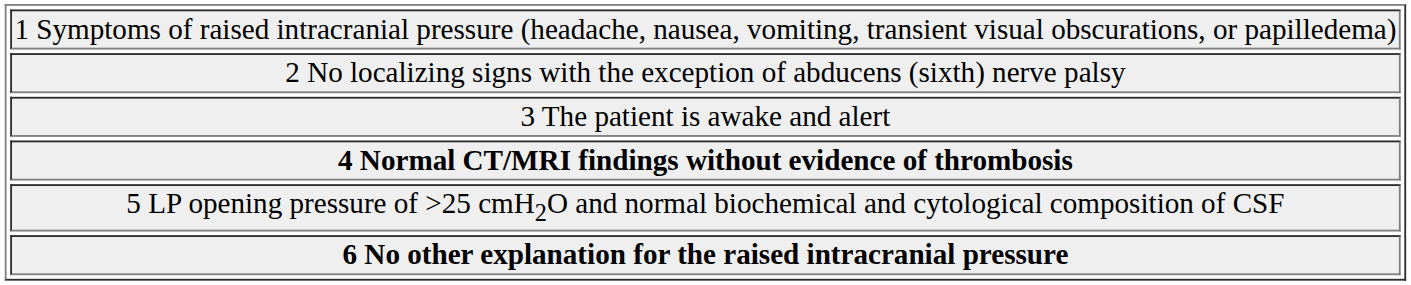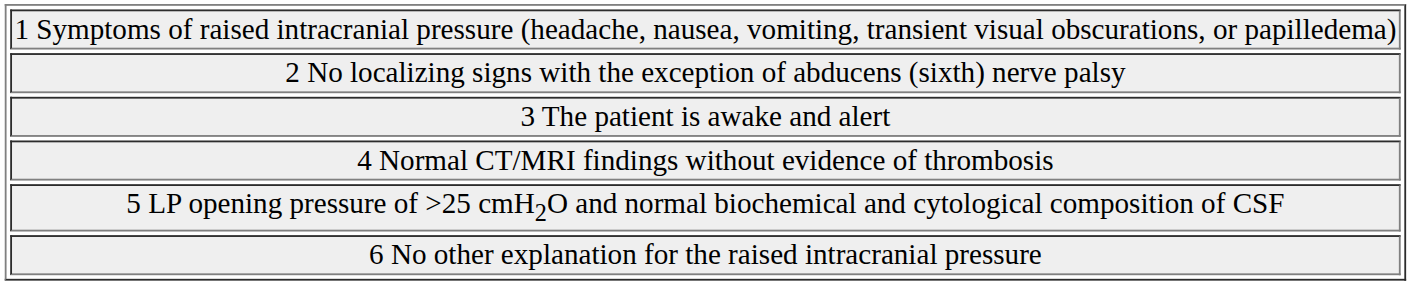(705, 160) bold -> (705, 160) normal
(705, 255) bold -> (705, 255) normal
